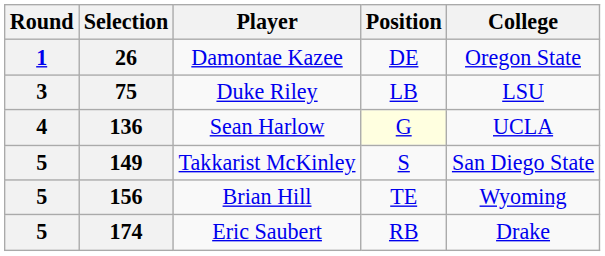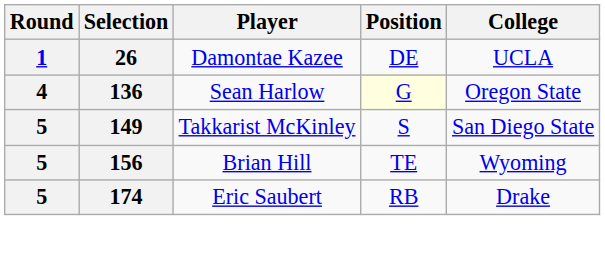(523, 57) Oregon State -> (523, 57) UCLA
- row: (126, 92)
(523, 127) UCLA -> (523, 92) Oregon State
